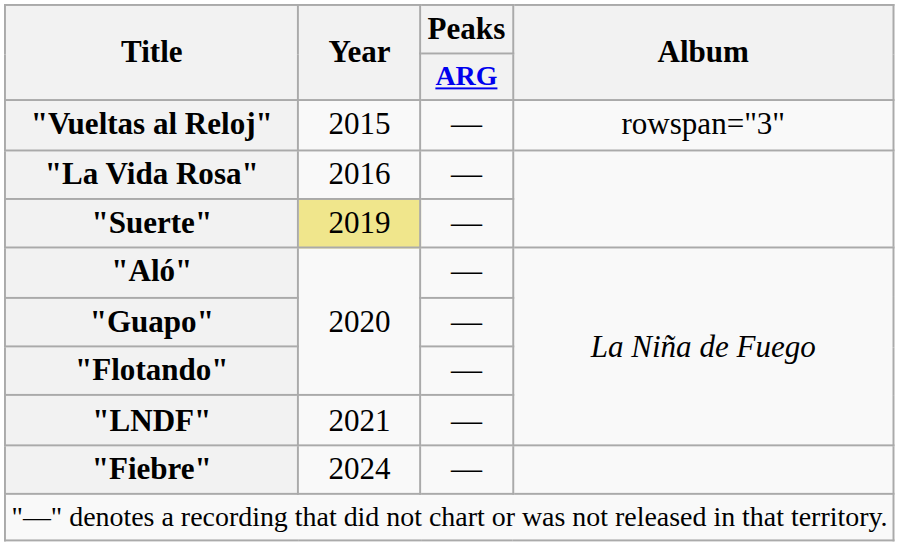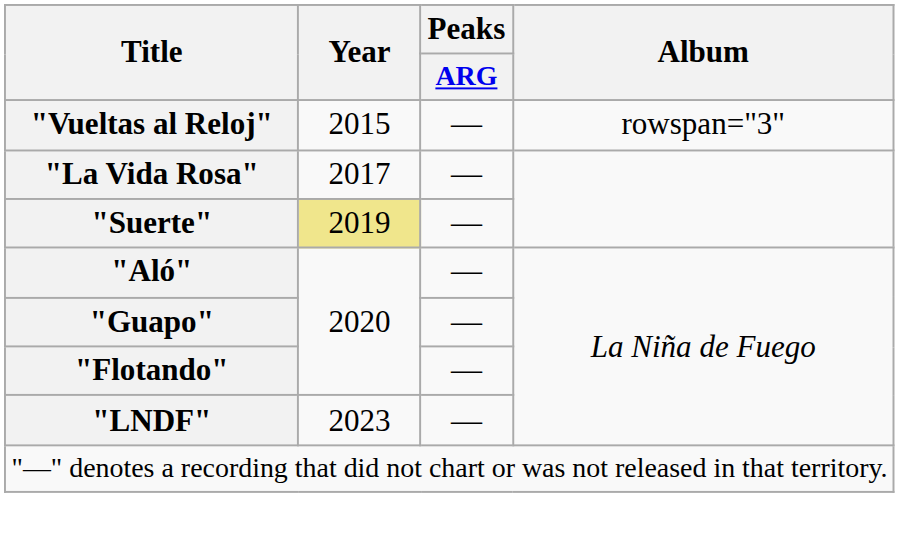(360, 173) 2016 -> (360, 173) 2017
(360, 419) 2021 -> (360, 419) 2023
- row: (152, 469)
